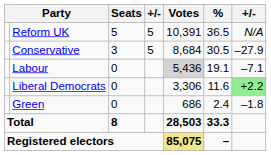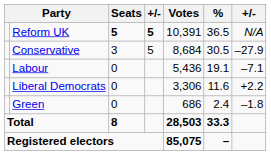(114, 31) normal -> (114, 31) bold
(150, 31) normal -> (150, 31) bold
(187, 68) lightgrey background -> (187, 68) no background
(252, 86) lightgreen background -> (252, 86) no background
(184, 141) khaki background -> (184, 141) no background
